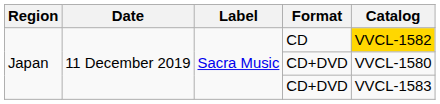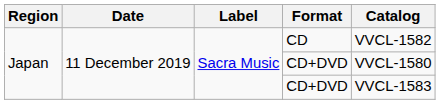(393, 39) gold background -> (393, 39) no background
